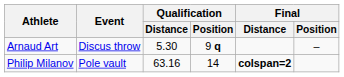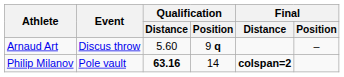(167, 46) 5.30 -> (167, 46) 5.60
(167, 64) normal -> (167, 64) bold
